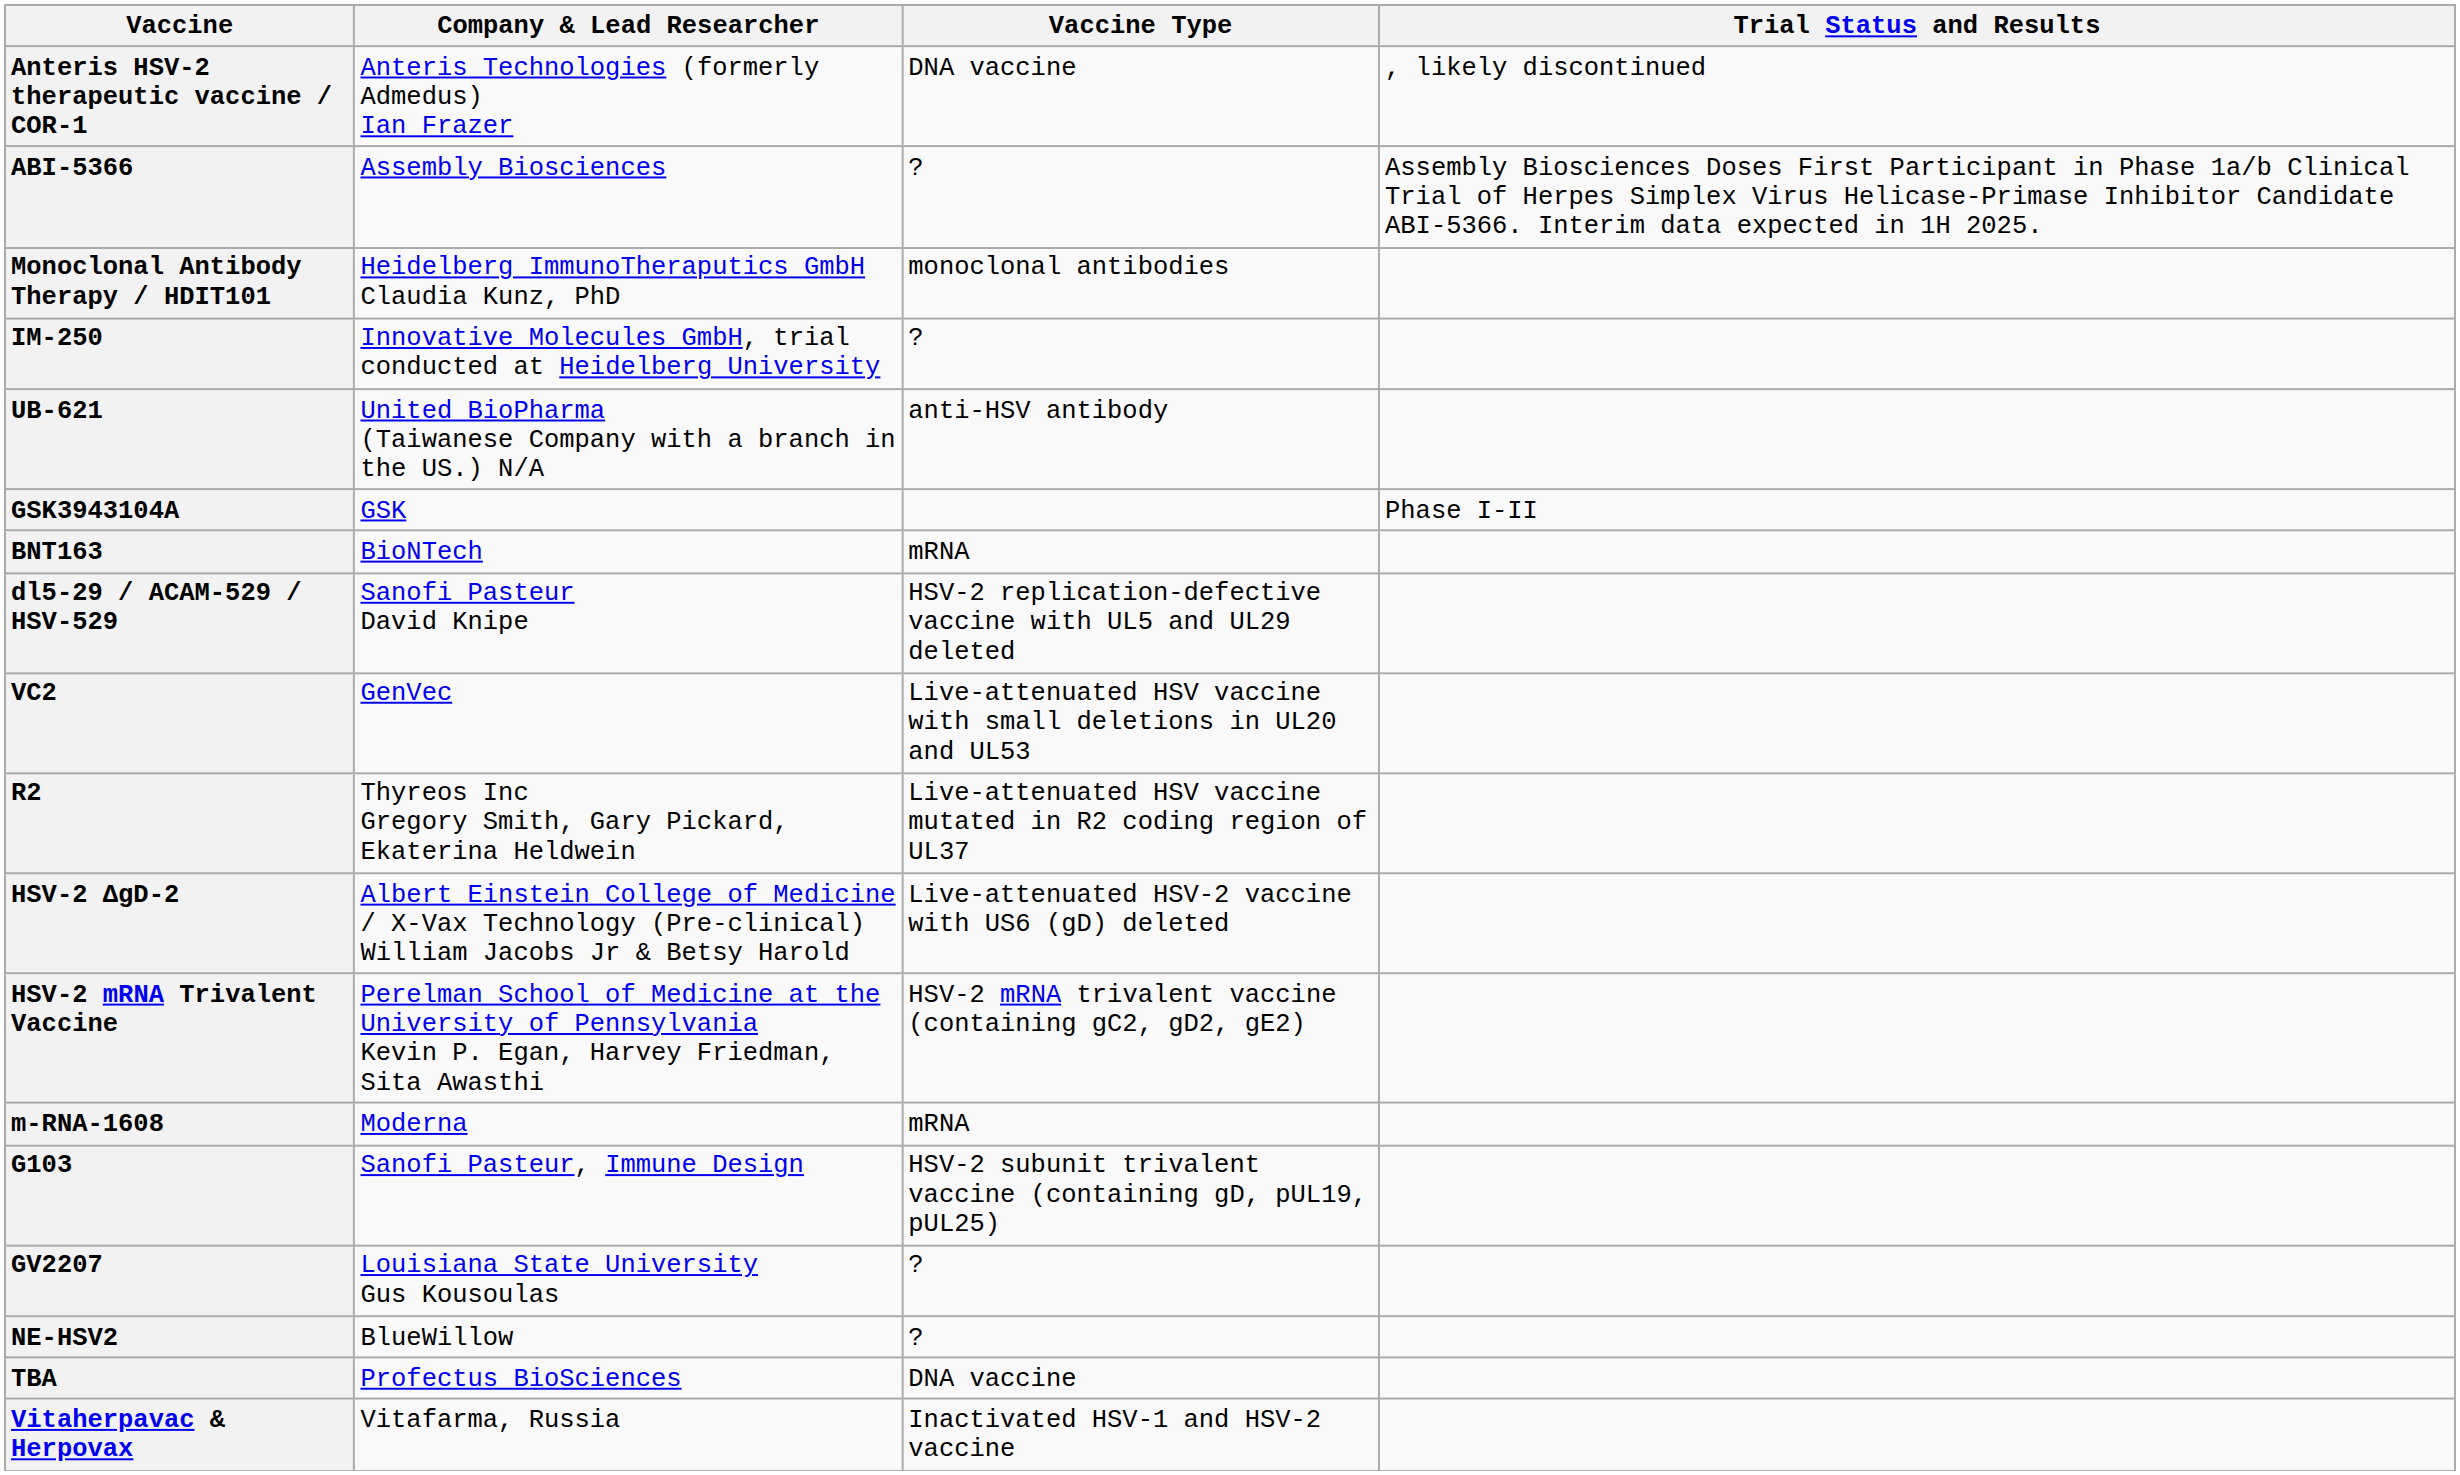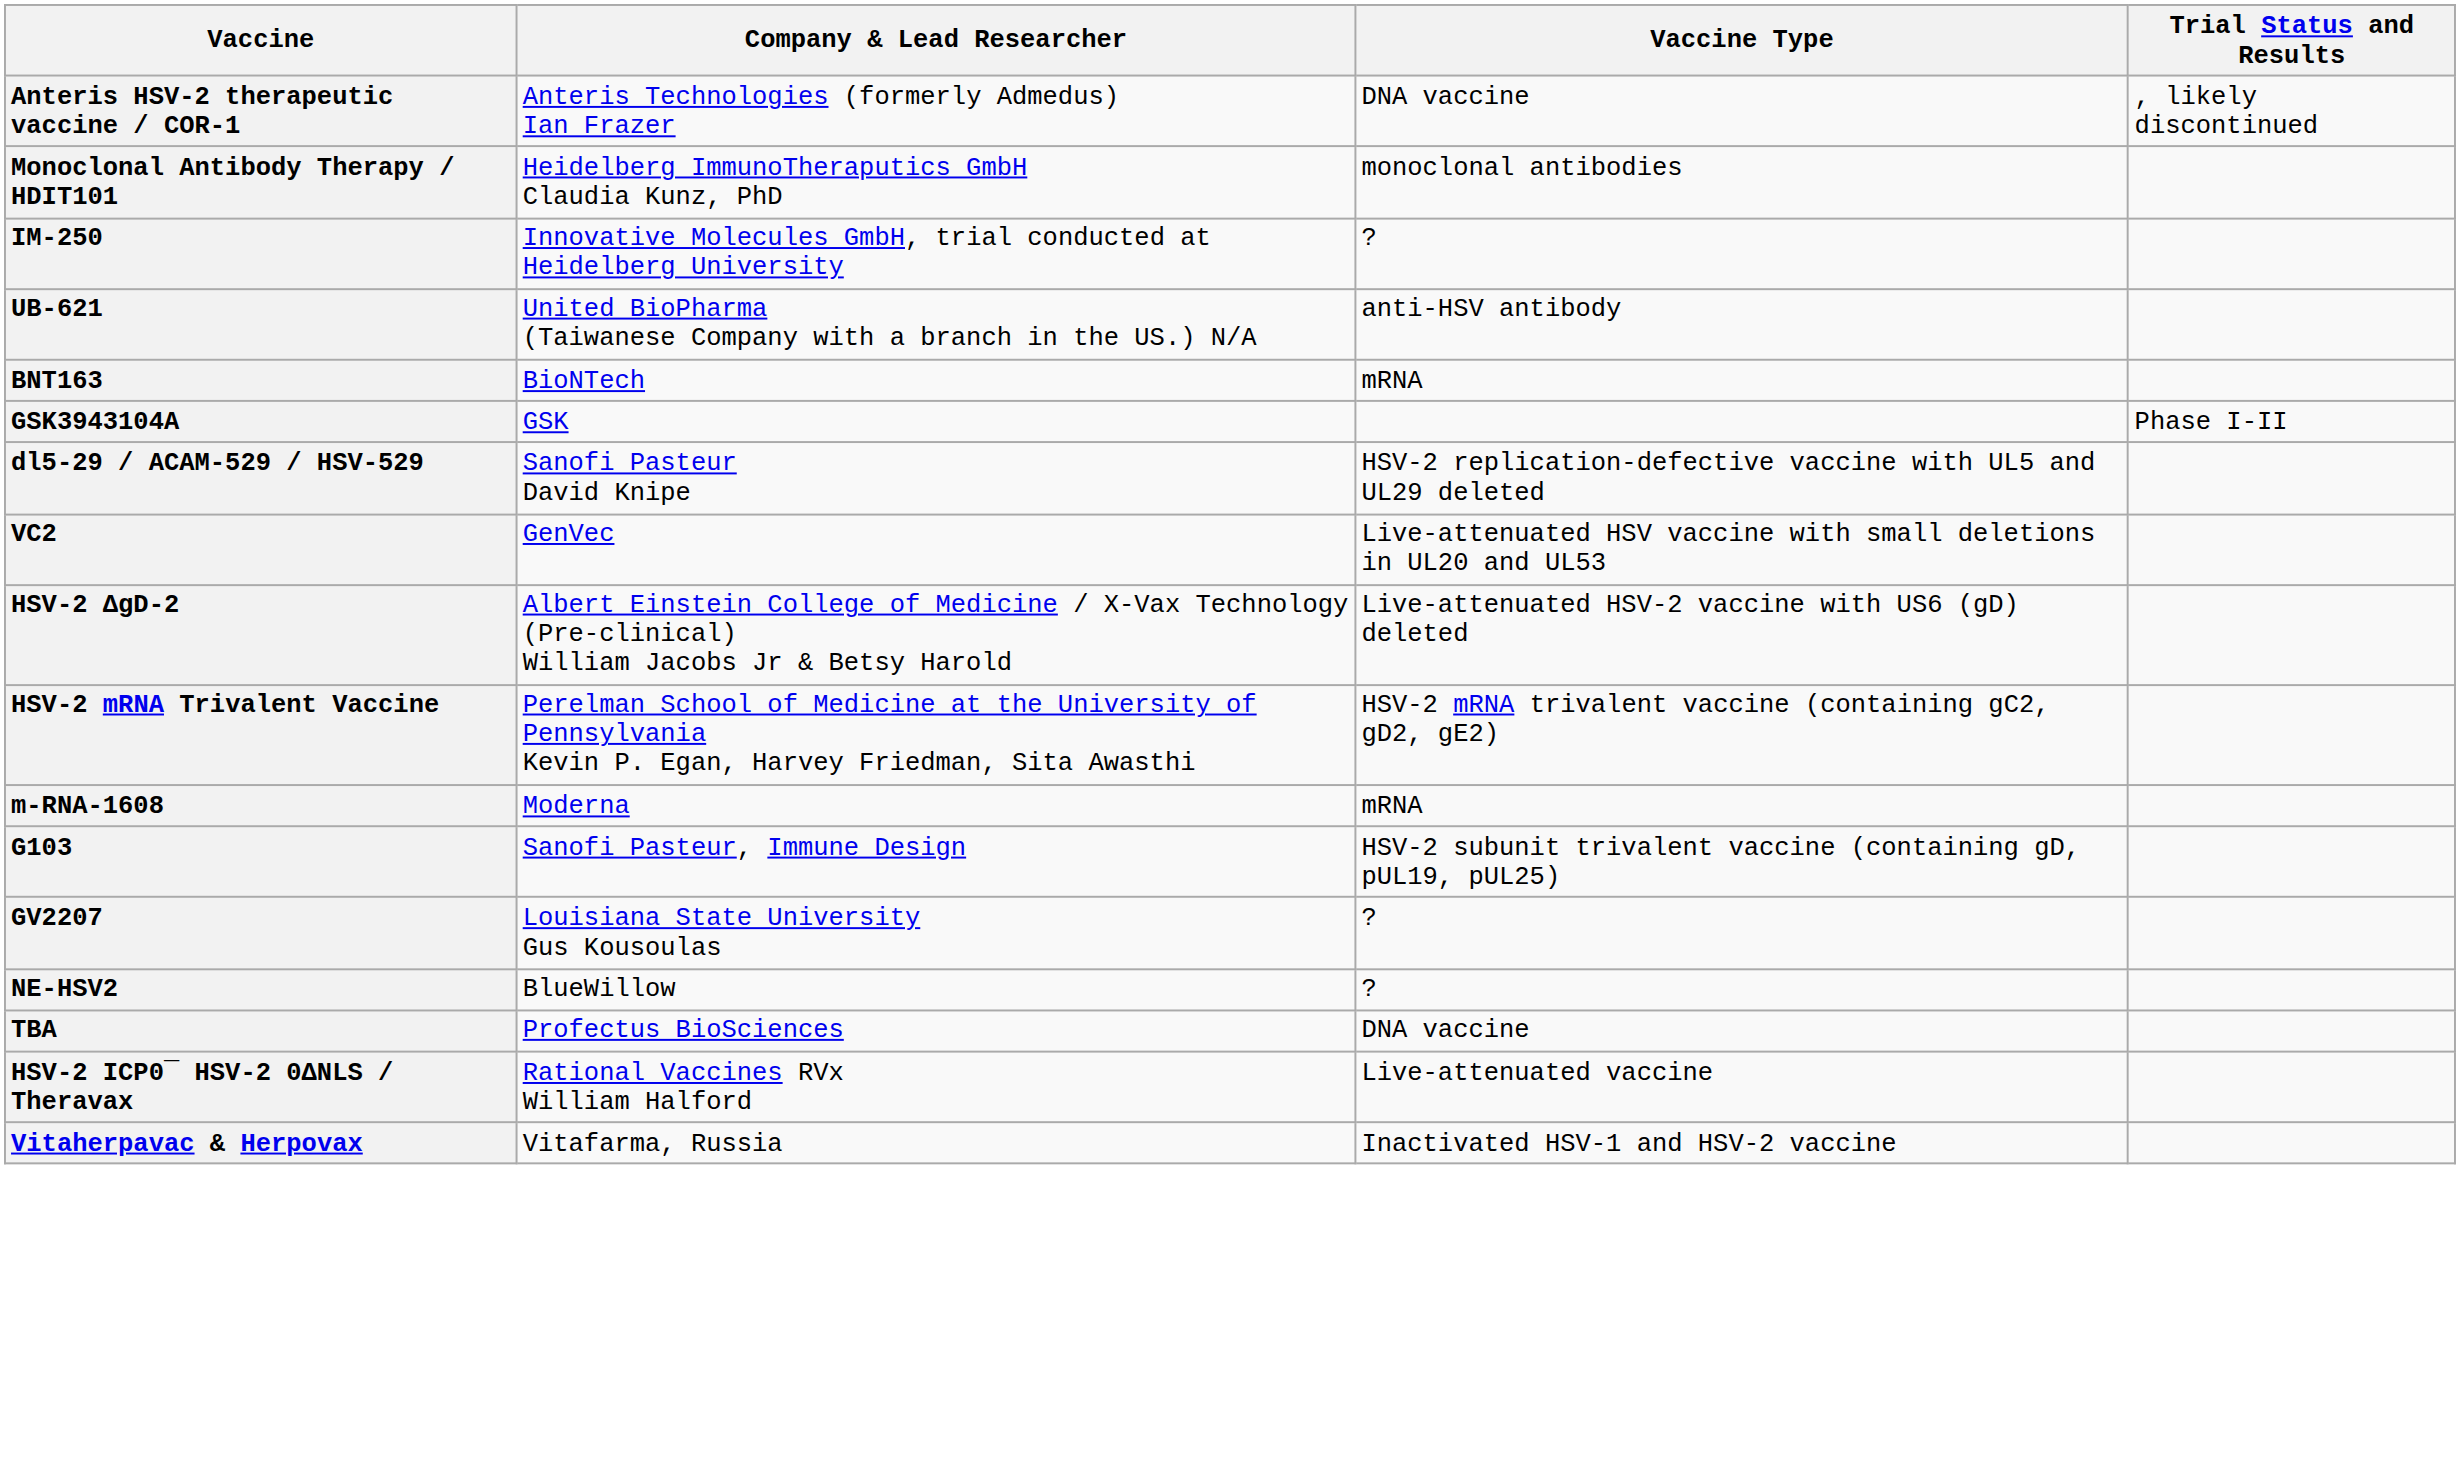- row: (72, 168)
rows swapped: (95, 510) <-> (57, 552)
- row: (26, 794)
+ row: (202, 1087)
